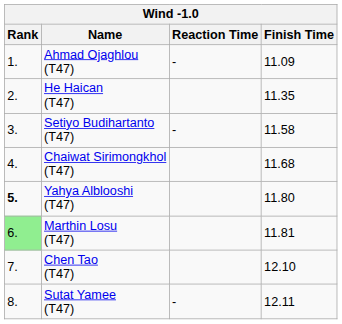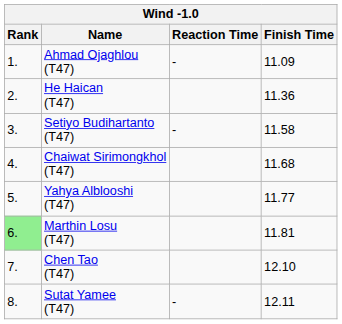(279, 95) 11.35 -> (279, 95) 11.36
(13, 198) bold -> (13, 198) normal
(279, 198) 11.80 -> (279, 198) 11.77
